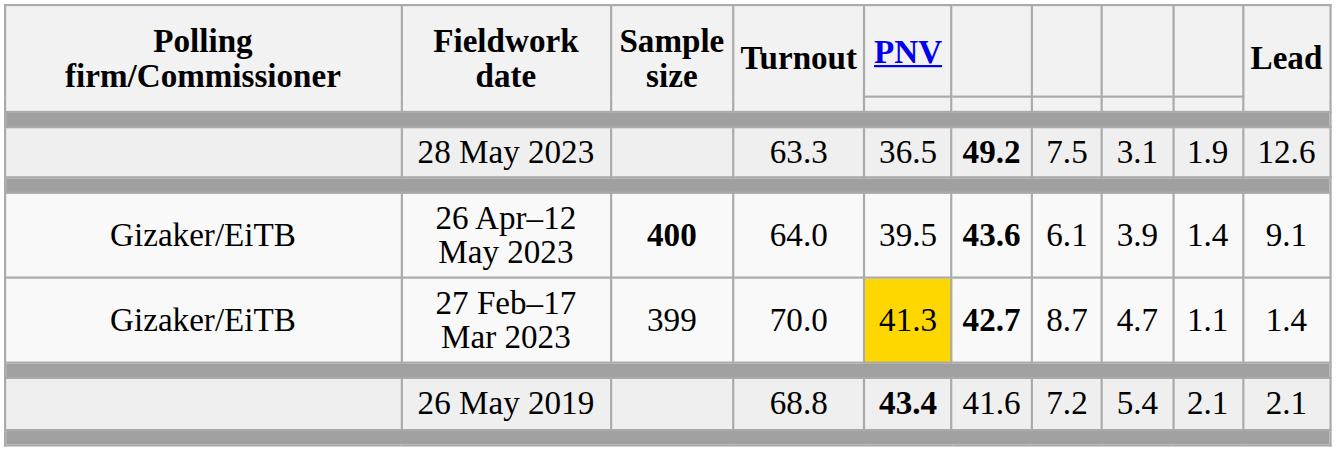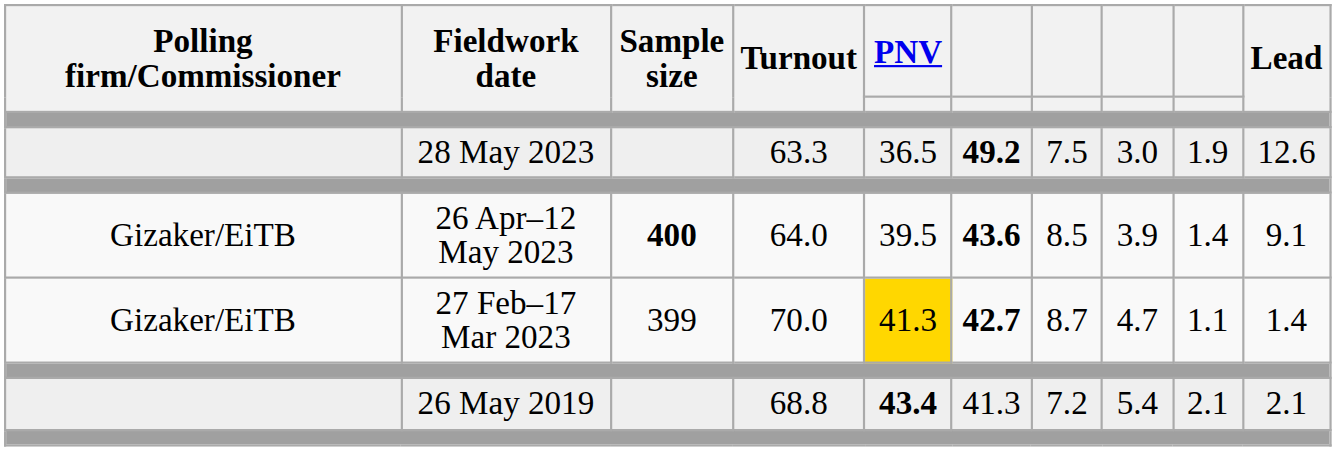(1137, 152) 3.1 -> (1137, 152) 3.0
(1067, 235) 6.1 -> (1067, 235) 8.5
(992, 403) 41.6 -> (992, 403) 41.3
